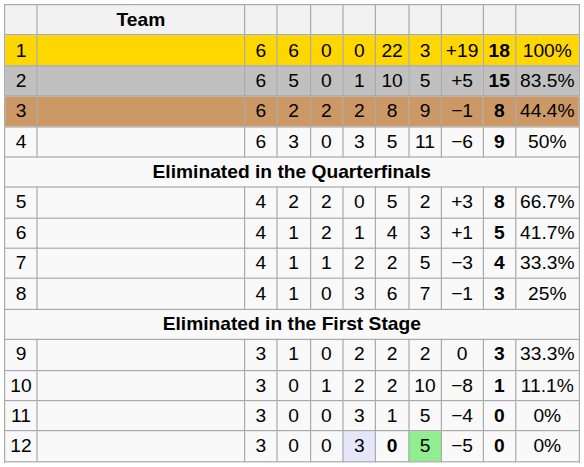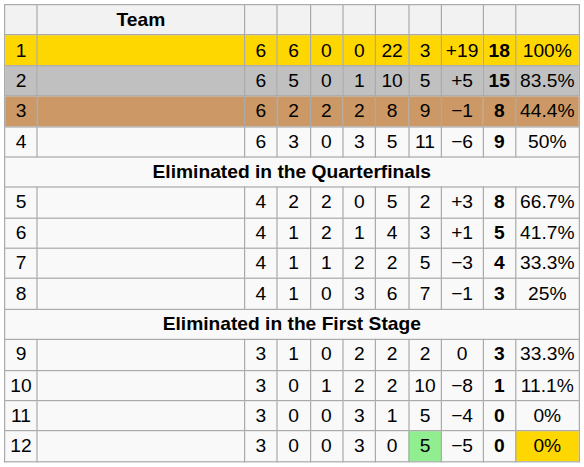(359, 446) lavender background -> (359, 446) no background
(392, 446) bold -> (392, 446) normal
(547, 446) no background -> (547, 446) gold background
